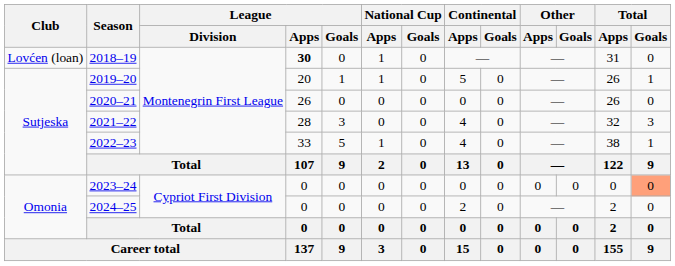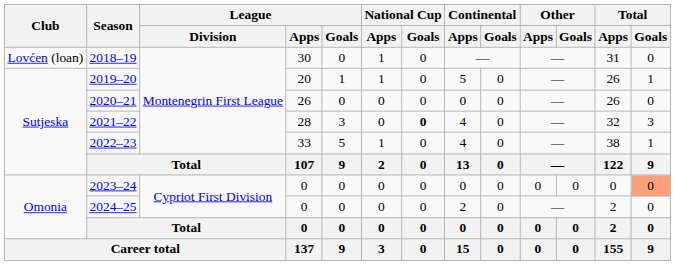(304, 57) bold -> (304, 57) normal
(423, 121) normal -> (423, 121) bold
